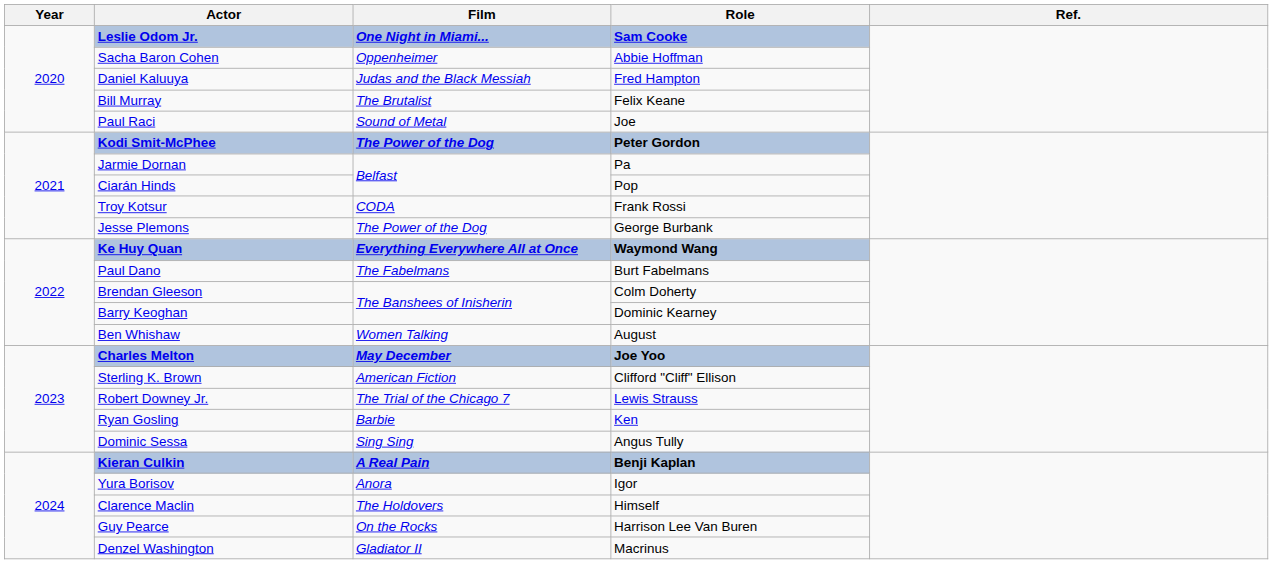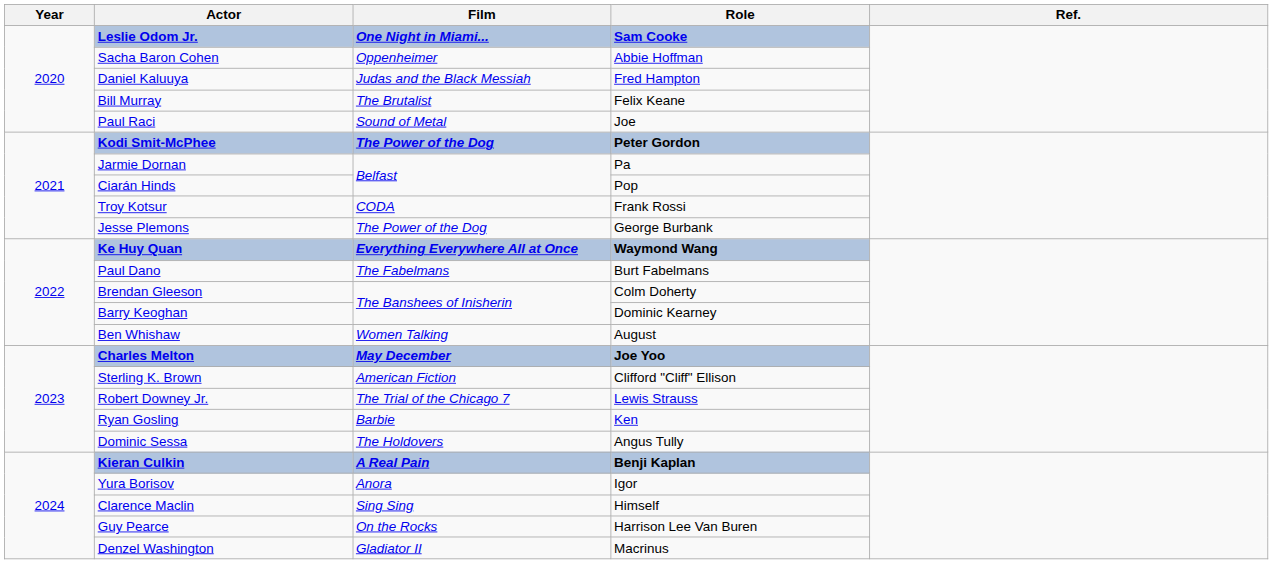(385, 441) Sing Sing -> (400, 441) The Holdovers
(400, 505) The Holdovers -> (385, 505) Sing Sing
